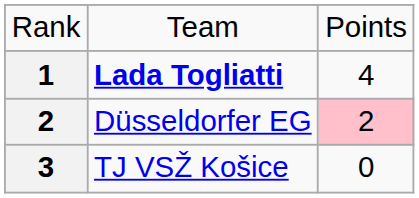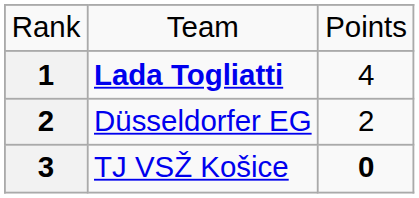(366, 121) pink background -> (366, 121) no background
(366, 167) normal -> (366, 167) bold
